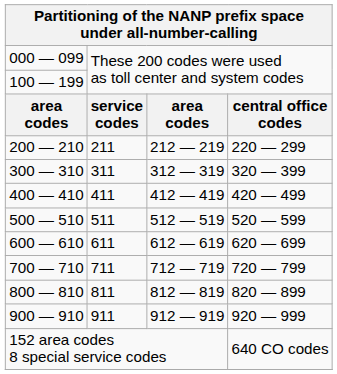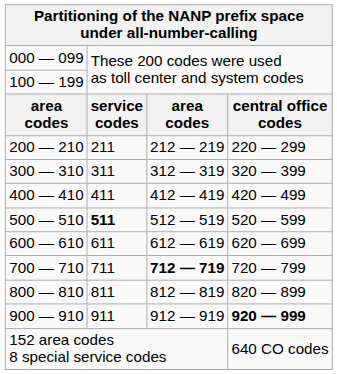(103, 219) normal -> (103, 219) bold
(187, 267) normal -> (187, 267) bold
(269, 316) normal -> (269, 316) bold
